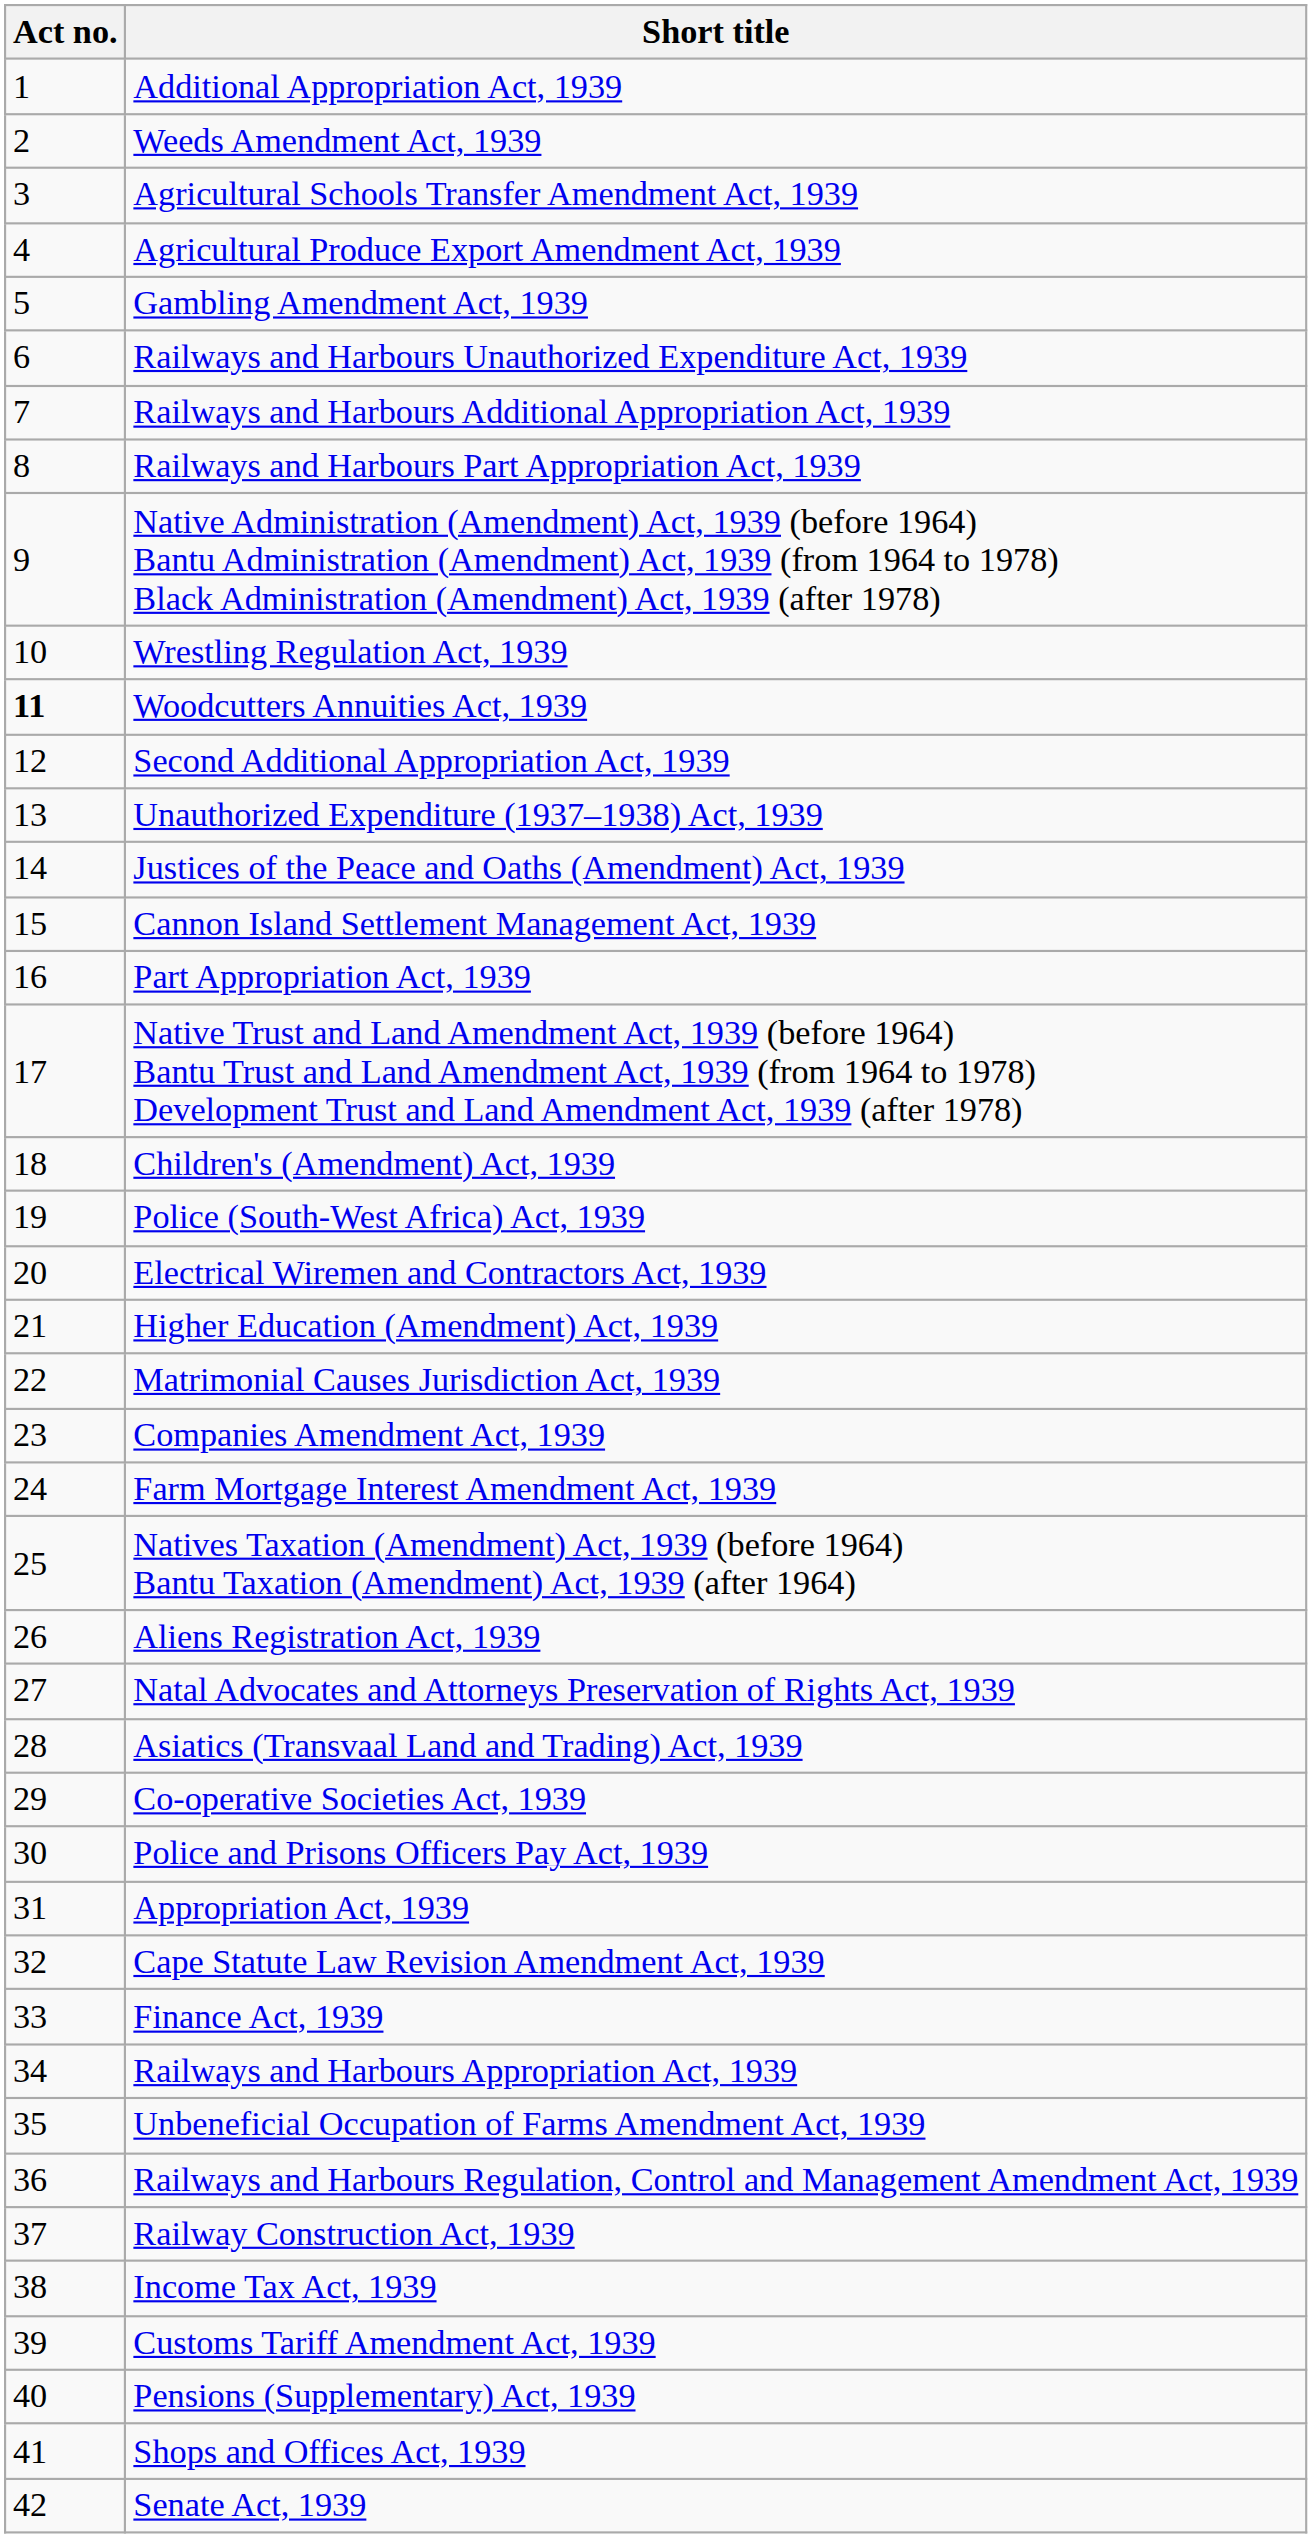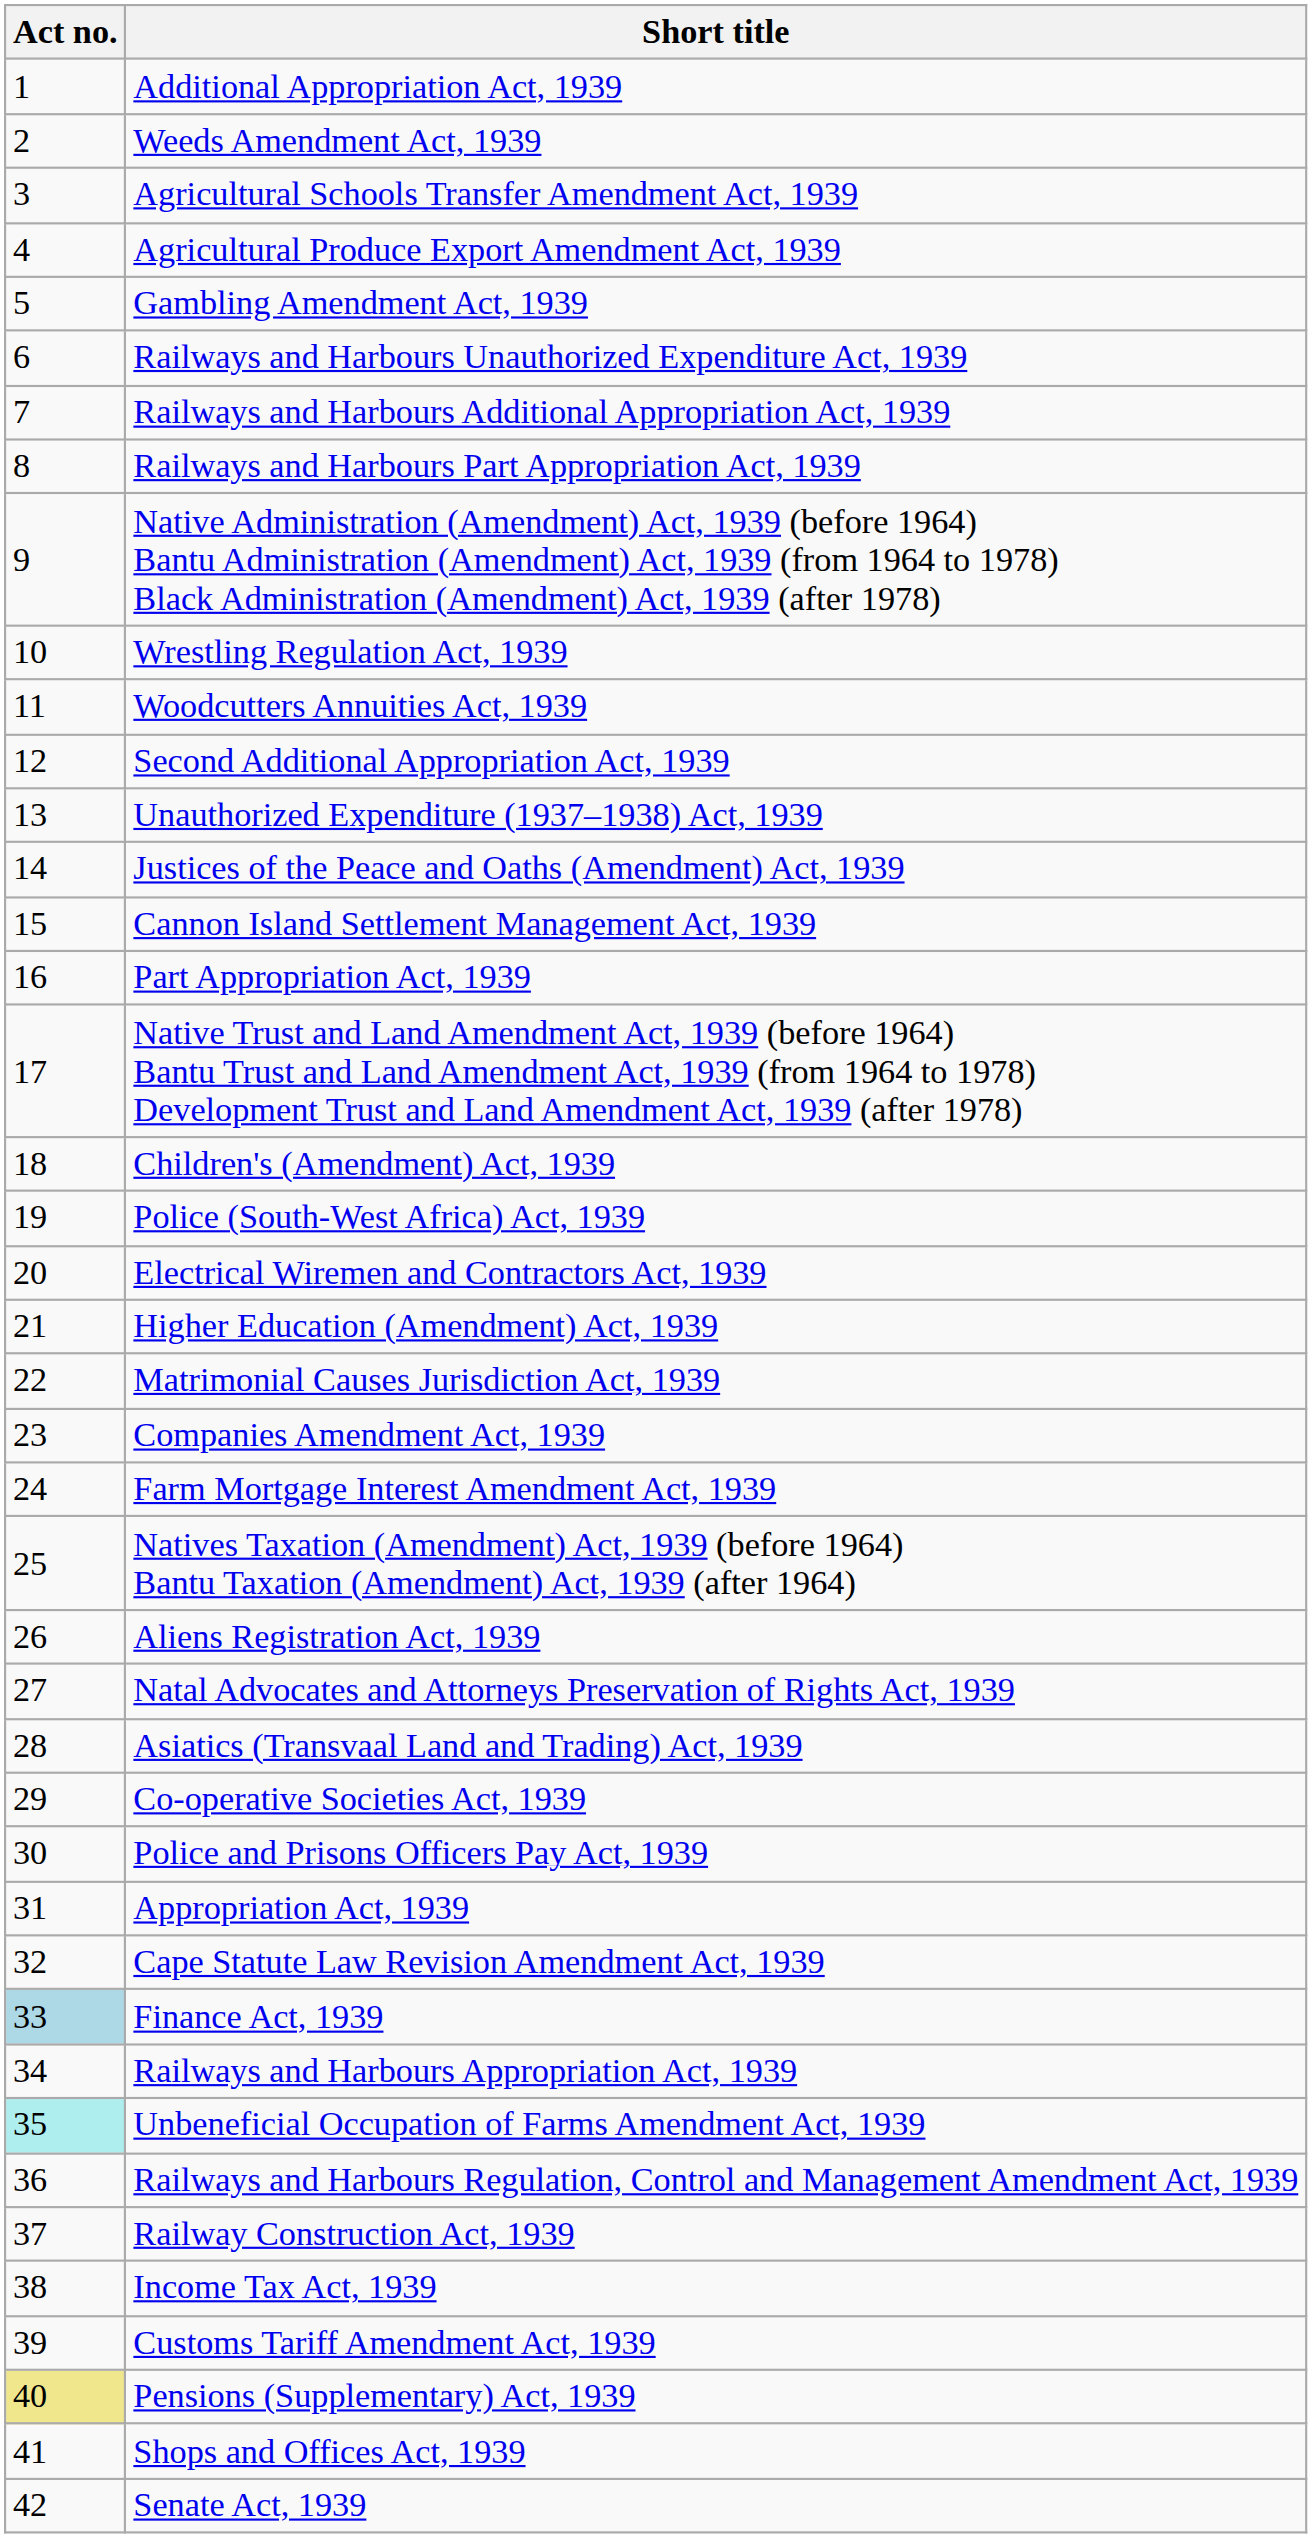(29, 706) bold -> (29, 706) normal
(30, 2016) no background -> (30, 2016) lightblue background
(30, 2124) no background -> (30, 2124) paleturquoise background
(30, 2396) no background -> (30, 2396) khaki background
